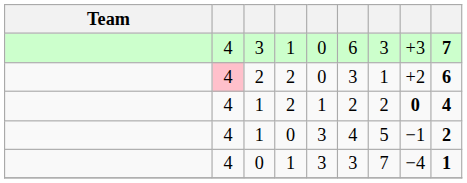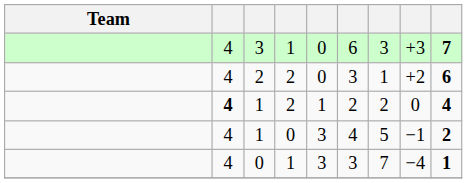(228, 76) pink background -> (228, 76) no background
(228, 105) normal -> (228, 105) bold
(415, 105) bold -> (415, 105) normal
